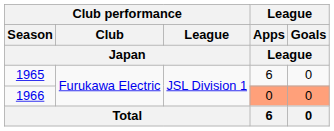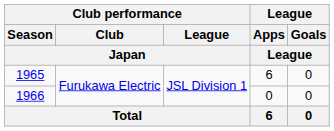(269, 95) lightsalmon background -> (269, 95) no background
(309, 95) lightsalmon background -> (309, 95) no background
